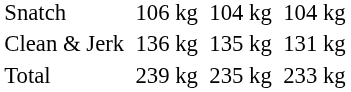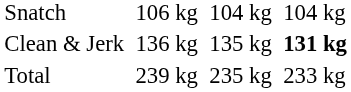(314, 44) normal -> (315, 44) bold
